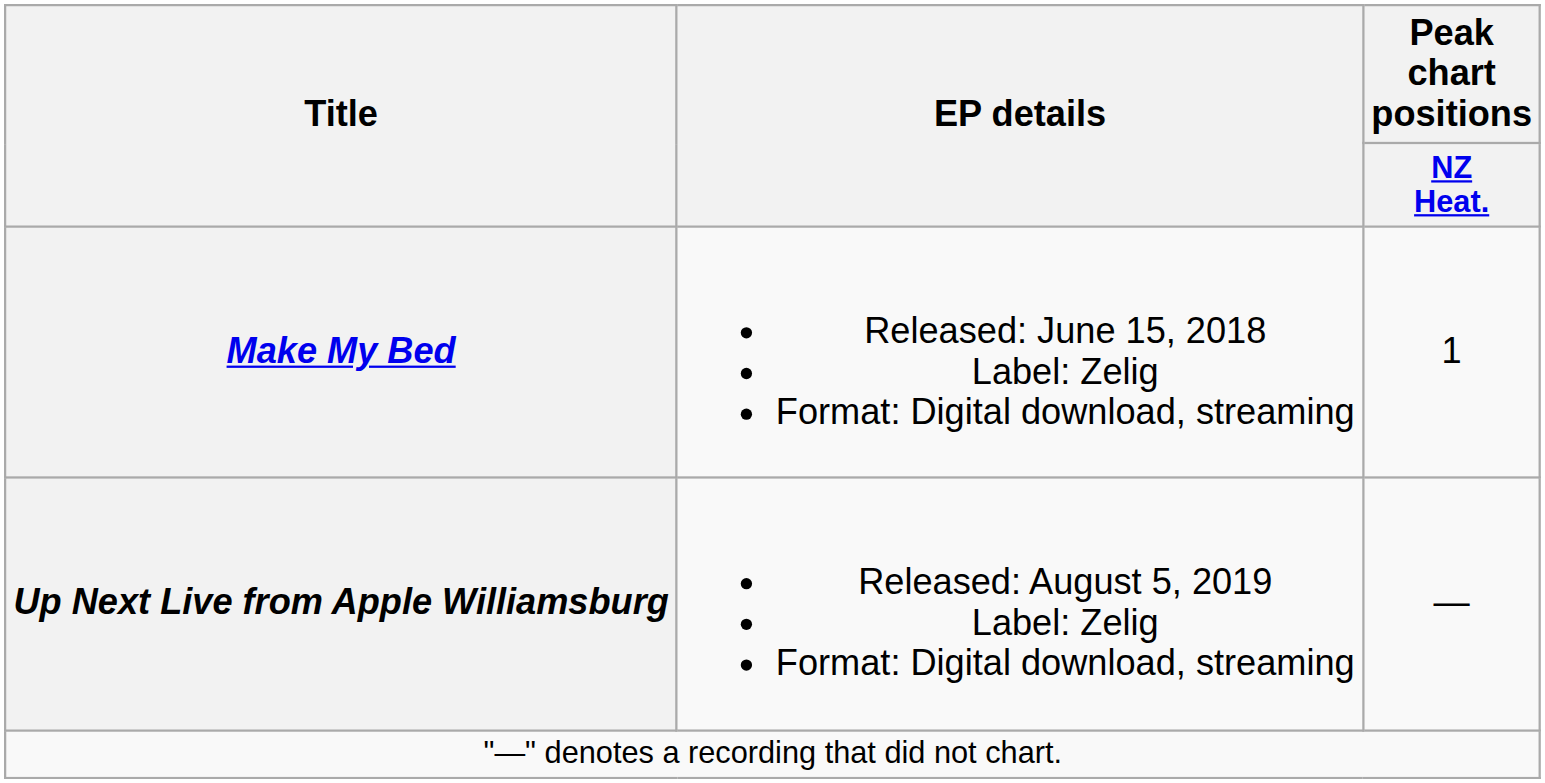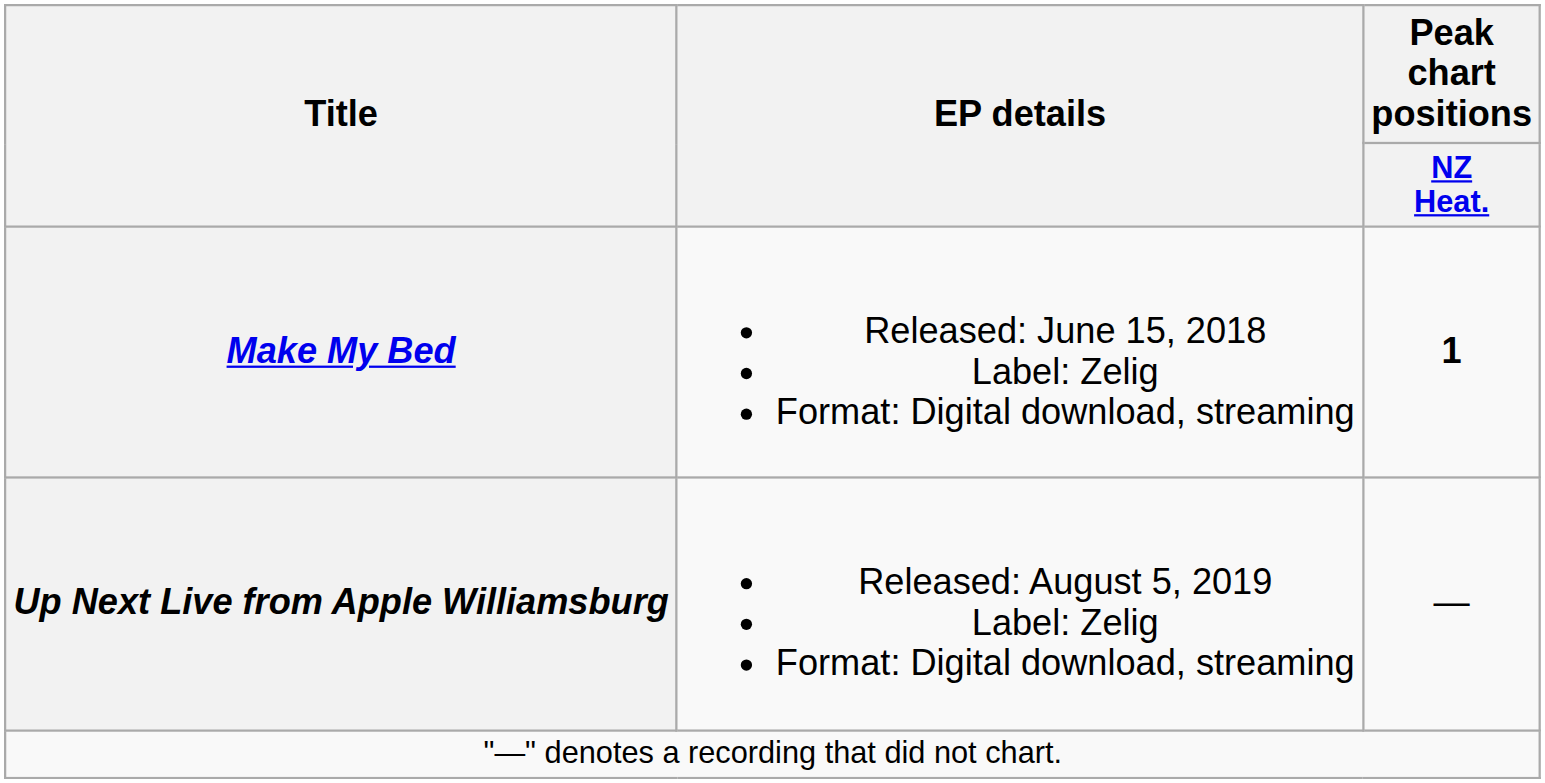(1452, 351) normal -> (1452, 351) bold
